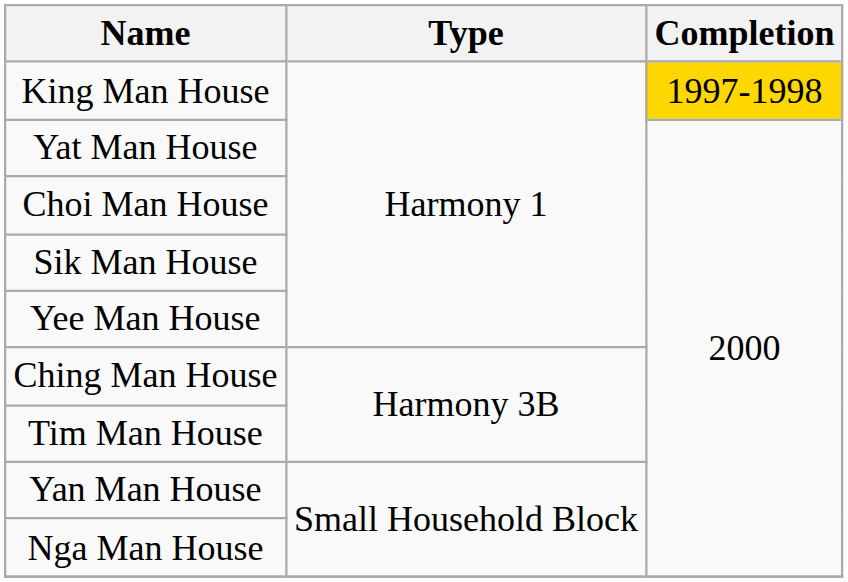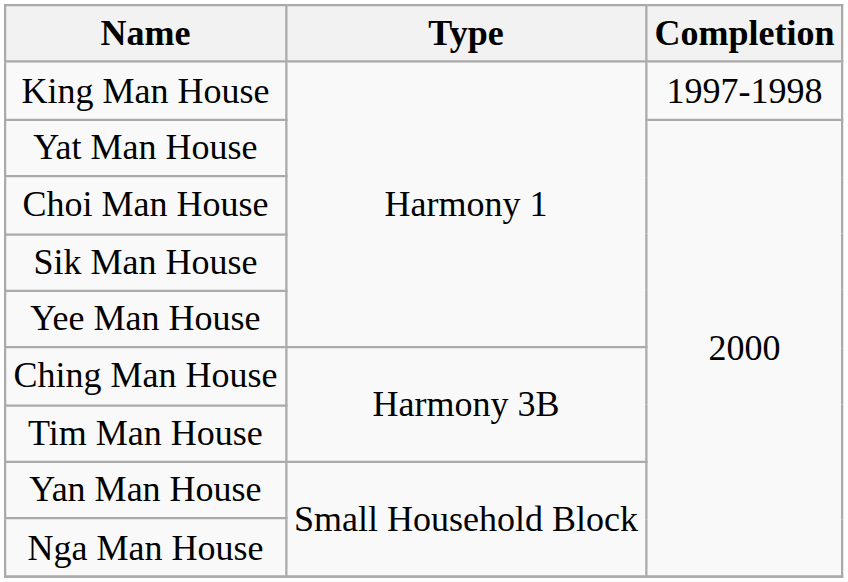(745, 90) gold background -> (745, 90) no background
